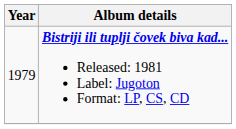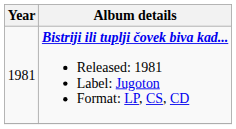(22, 75) 1979 -> (22, 75) 1981
